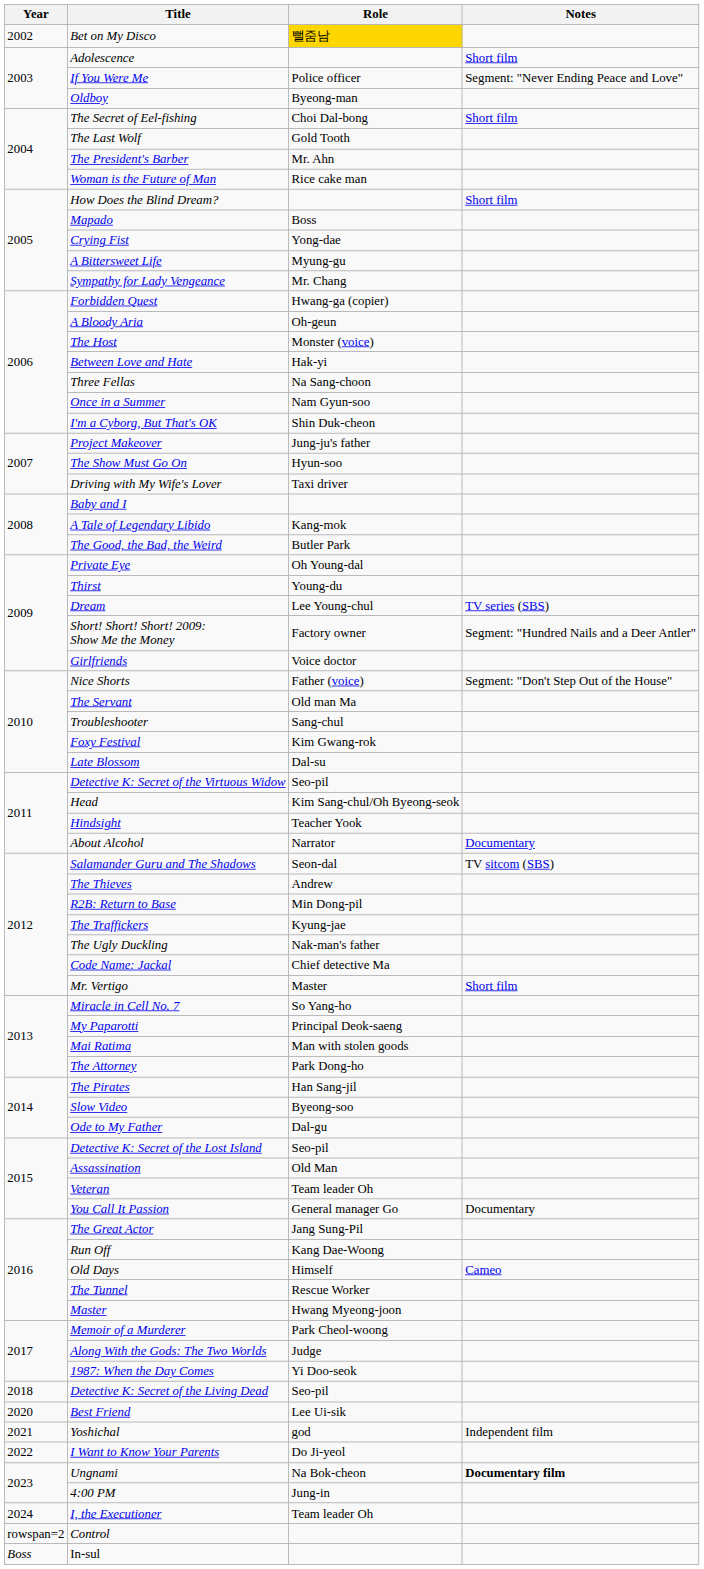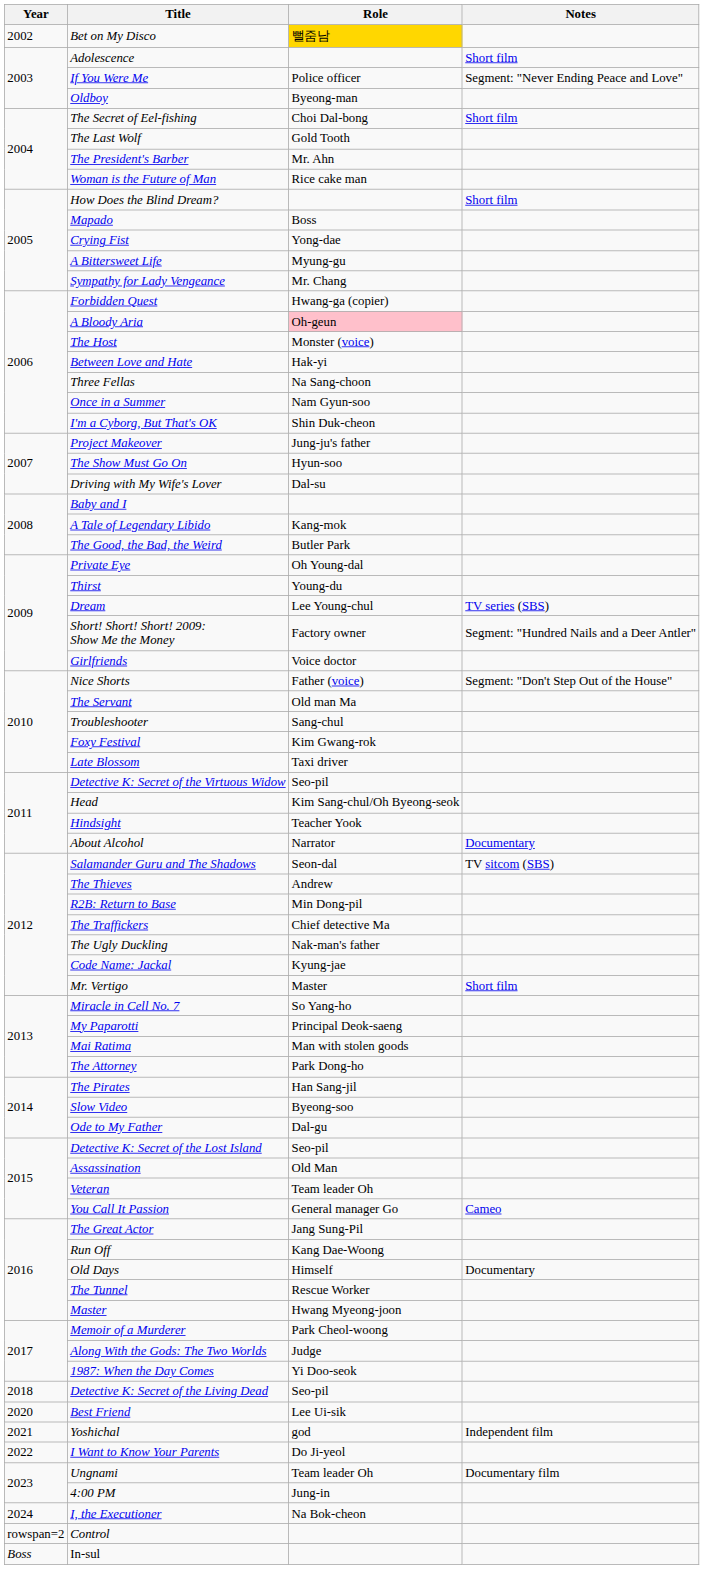(314, 321) no background -> (314, 321) pink background
(320, 483) Taxi driver -> (309, 483) Dal-su
(309, 762) Dal-su -> (320, 762) Taxi driver
(319, 924) Kyung-jae -> (341, 924) Chief detective Ma
(341, 965) Chief detective Ma -> (319, 965) Kyung-jae
(500, 1208) Documentary -> (483, 1208) Cameo
(483, 1269) Cameo -> (500, 1269) Documentary
(329, 1472) Na Bok-cheon -> (332, 1472) Team leader Oh
(515, 1472) bold -> (512, 1472) normal
(332, 1513) Team leader Oh -> (329, 1513) Na Bok-cheon
